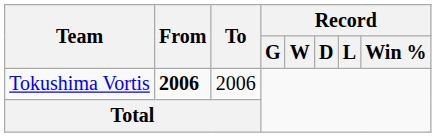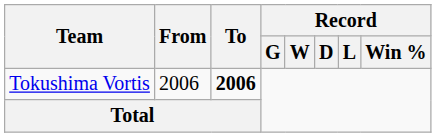(179, 83) bold -> (179, 83) normal
(236, 83) normal -> (236, 83) bold
